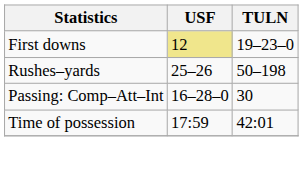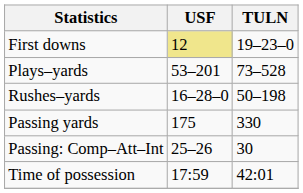+ row: (48, 70)
(192, 70) 25–26 -> (200, 96) 16–28–0
+ row: (53, 122)
(200, 96) 16–28–0 -> (192, 148) 25–26
